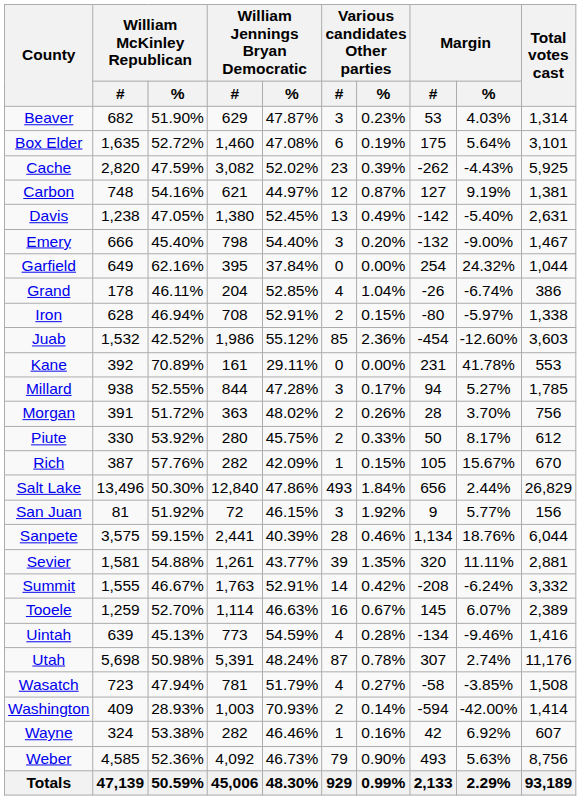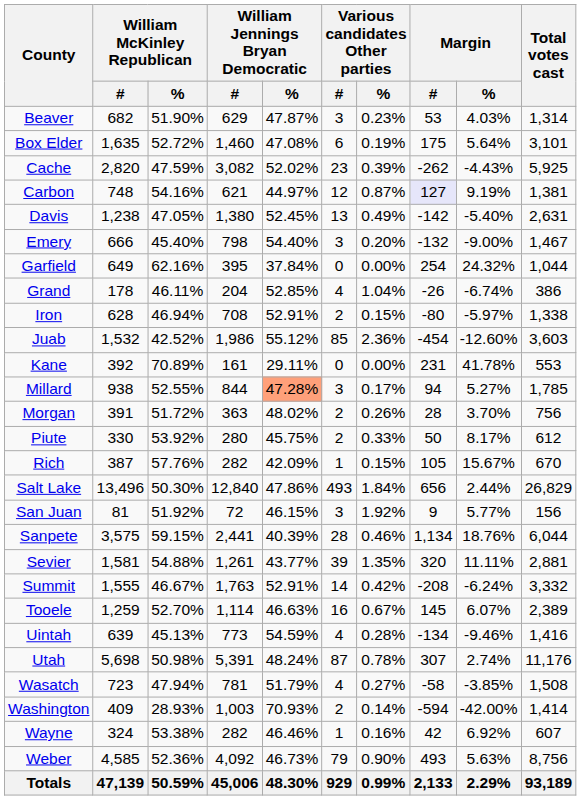(433, 192) no background -> (433, 192) lavender background
(292, 389) no background -> (292, 389) lightsalmon background
